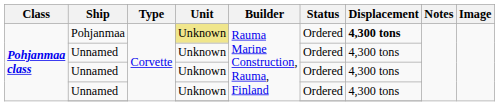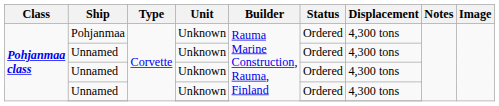(202, 33) khaki background -> (202, 33) no background
(375, 33) bold -> (374, 33) normal
